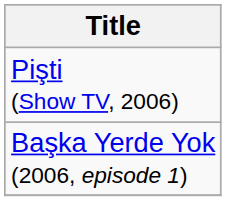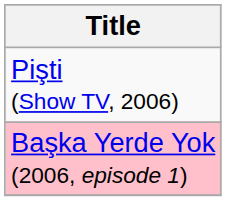(113, 158) no background -> (113, 158) pink background
